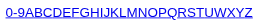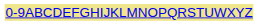(129, 12) no background -> (129, 12) khaki background
